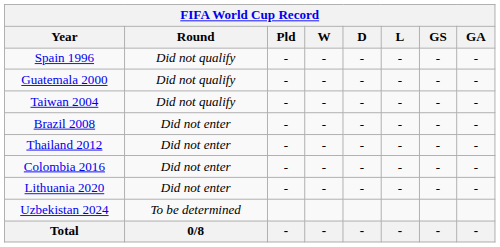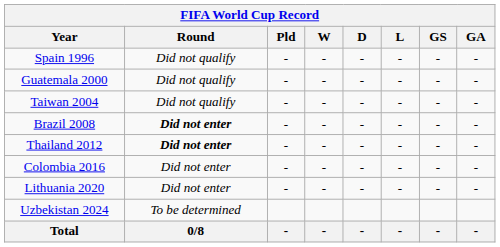(196, 123) normal -> (196, 123) bold
(196, 145) normal -> (196, 145) bold
